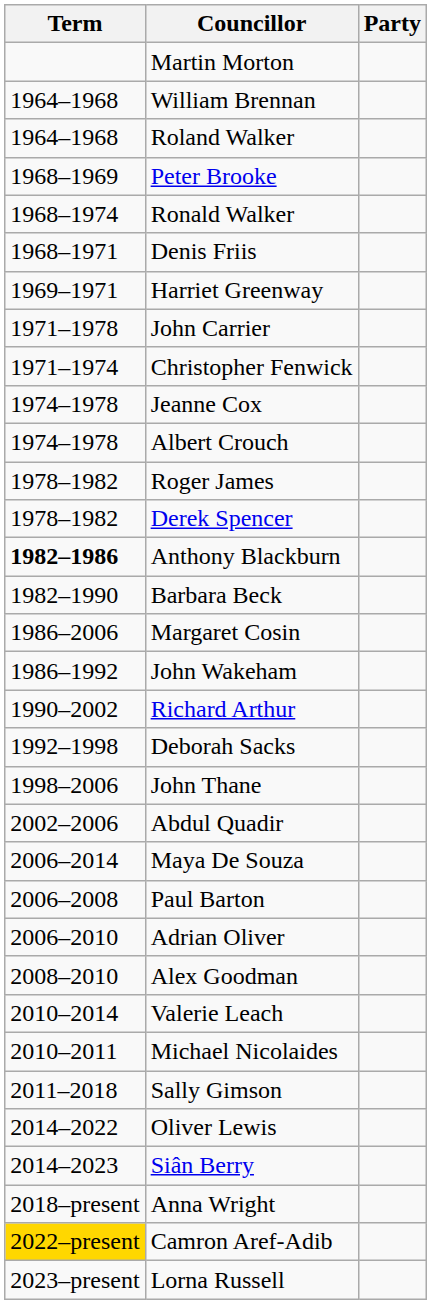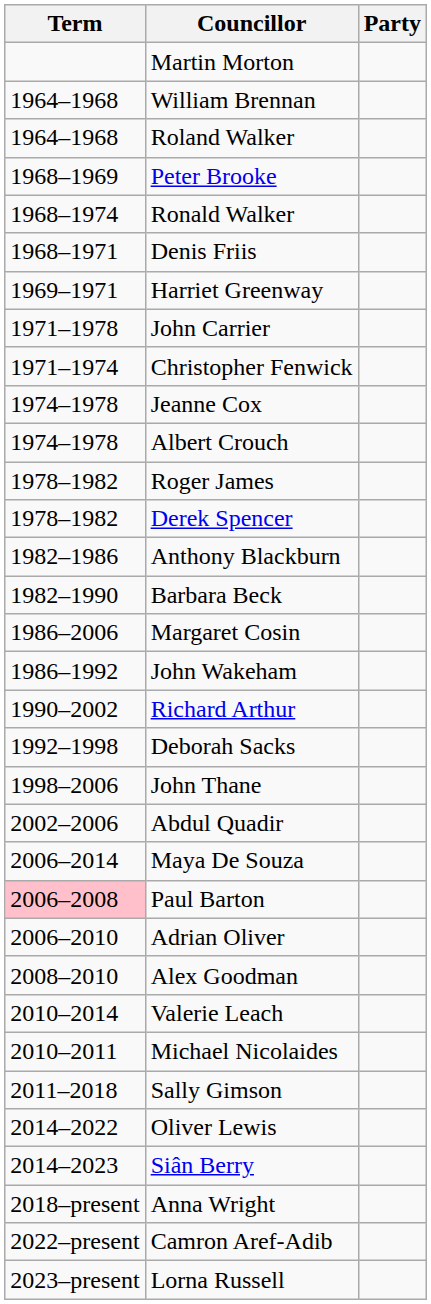(64, 556) bold -> (64, 556) normal
(64, 898) no background -> (64, 898) pink background
(75, 1241) gold background -> (75, 1241) no background
